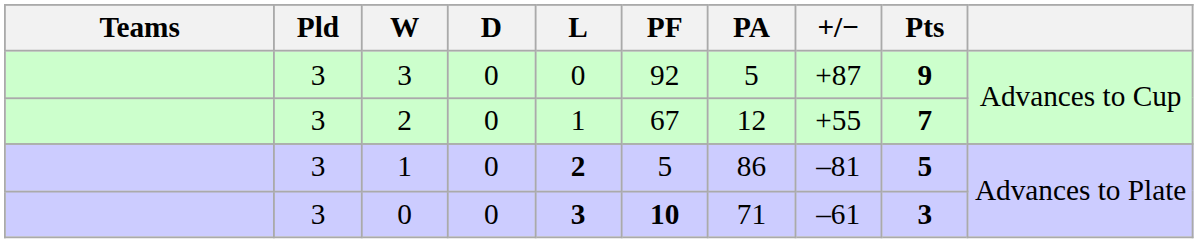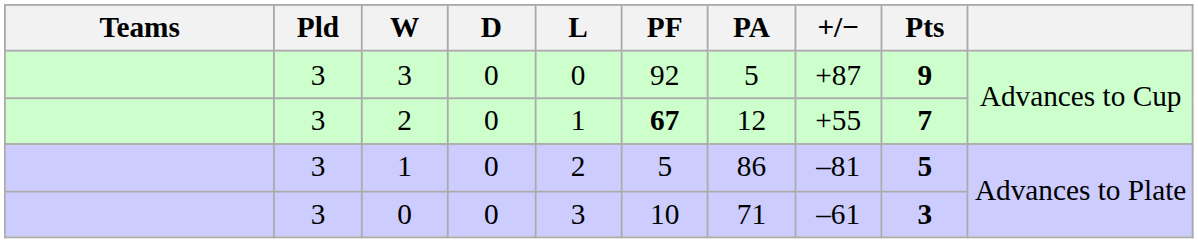(665, 120) normal -> (665, 120) bold
(578, 167) bold -> (578, 167) normal
(578, 213) bold -> (578, 213) normal
(665, 213) bold -> (665, 213) normal
